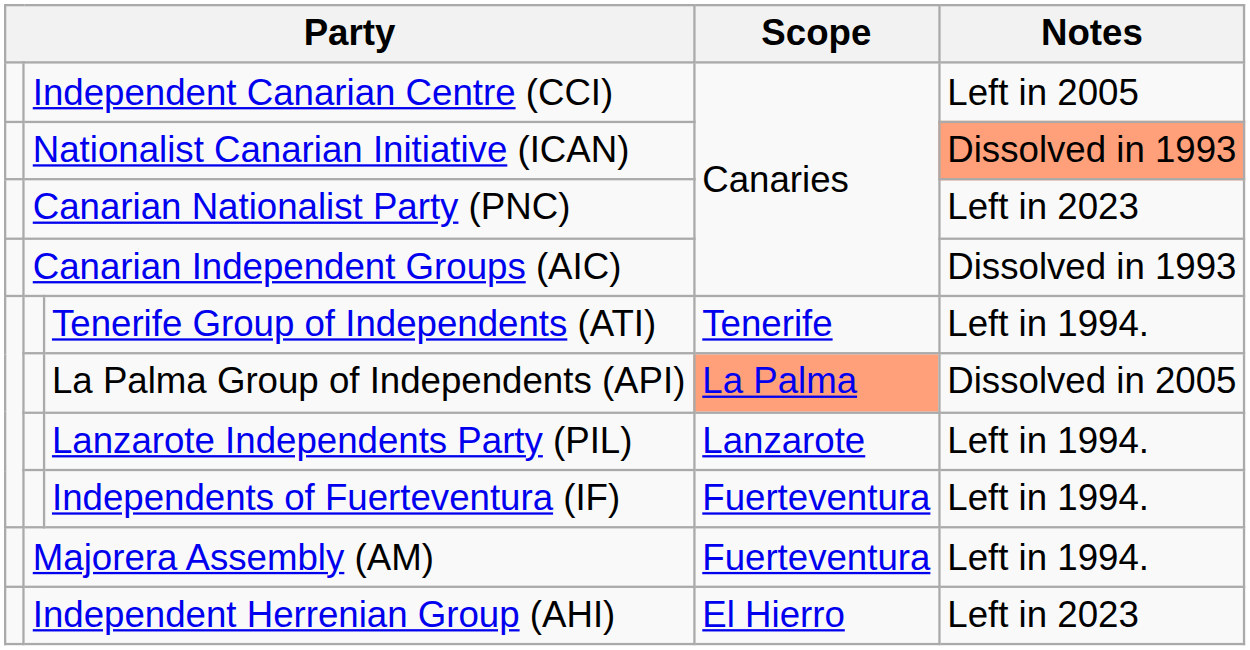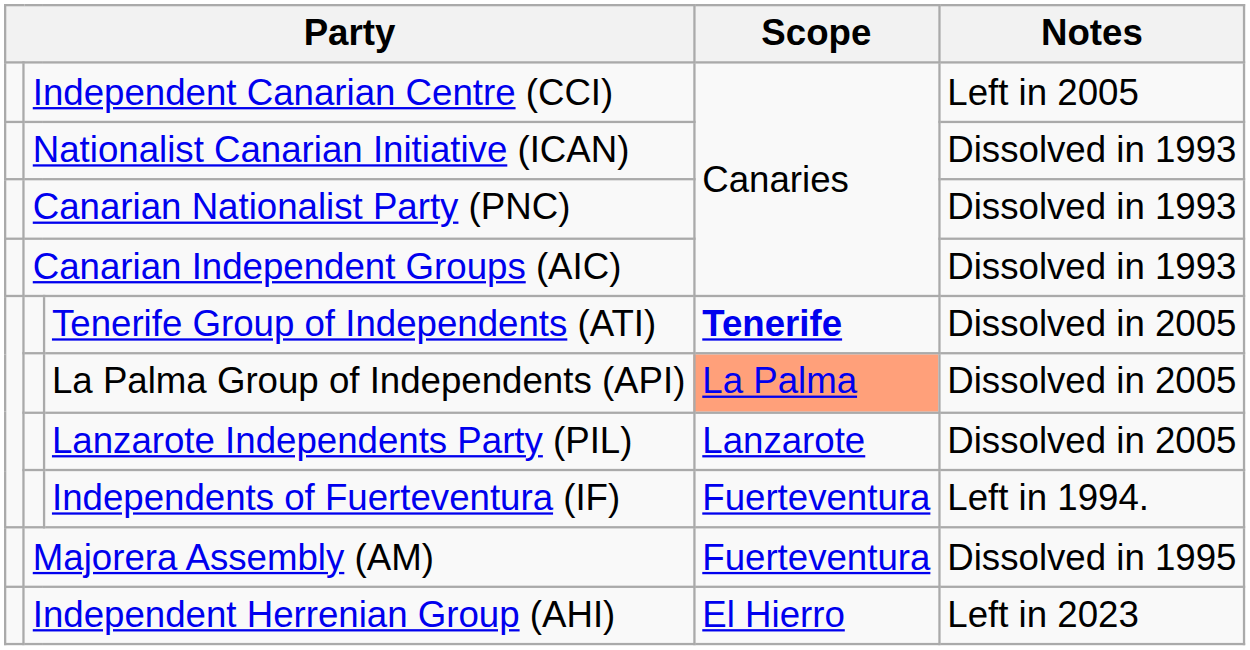(1092, 149) lightsalmon background -> (1092, 149) no background
(1043, 207) Left in 2023 -> (1092, 207) Dissolved in 1993
(767, 324) normal -> (772, 324) bold
(1048, 324) Left in 1994. -> (1092, 324) Dissolved in 2005
(1048, 440) Left in 1994. -> (1092, 440) Dissolved in 2005
(1048, 556) Left in 1994. -> (1092, 556) Dissolved in 1995
